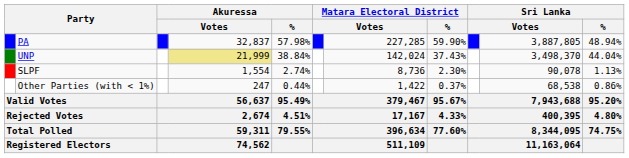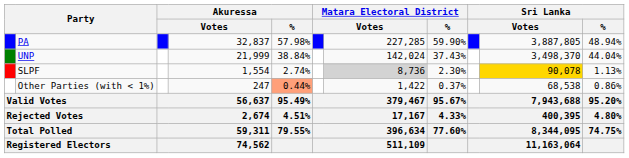(253, 56) khaki background -> (253, 56) no background
(411, 71) no background -> (411, 71) lightgrey background
(564, 71) no background -> (564, 71) gold background
(297, 86) no background -> (297, 86) lightsalmon background
